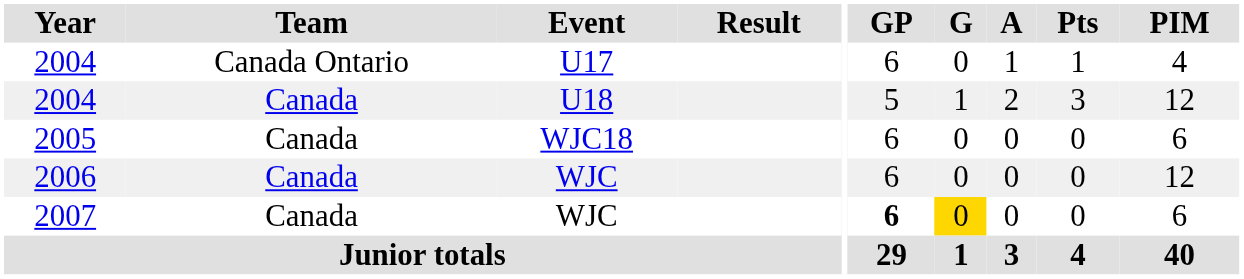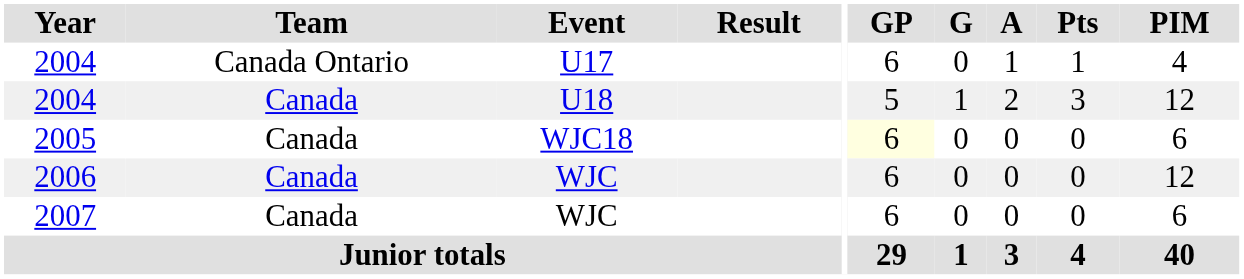(891, 138) no background -> (891, 138) lightyellow background
(891, 215) bold -> (891, 215) normal
(961, 215) gold background -> (961, 215) no background
